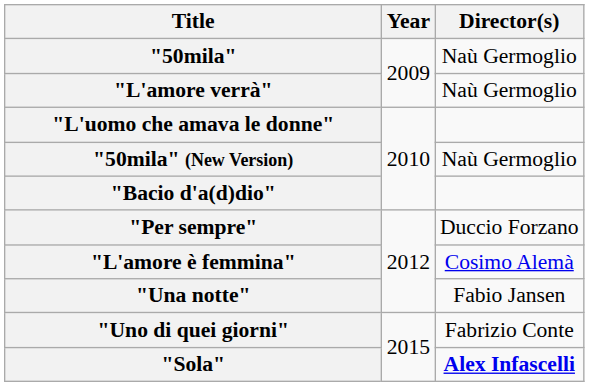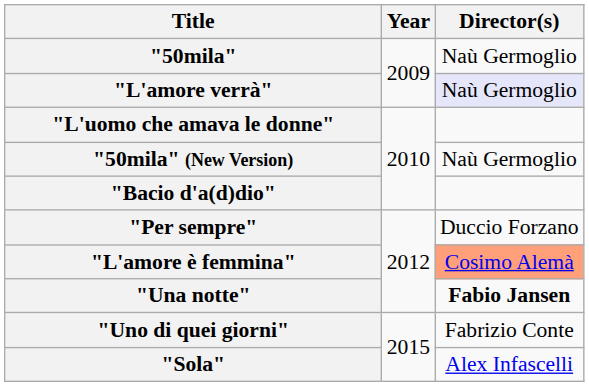(509, 90) no background -> (509, 90) lavender background
(509, 261) no background -> (509, 261) lightsalmon background
(509, 295) normal -> (509, 295) bold
(509, 364) bold -> (509, 364) normal
